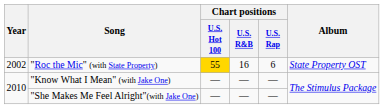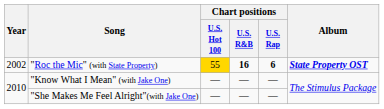(244, 65) normal -> (244, 65) bold
(273, 65) normal -> (273, 65) bold
(328, 65) normal -> (329, 65) bold
